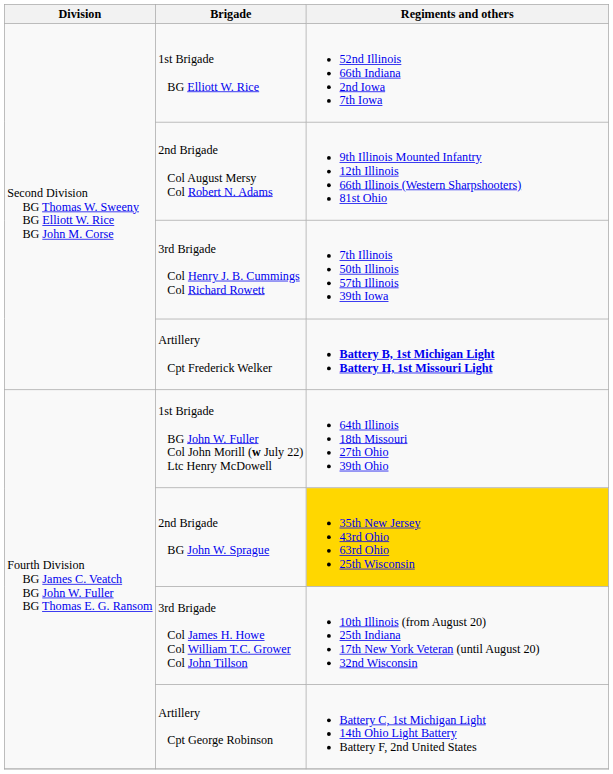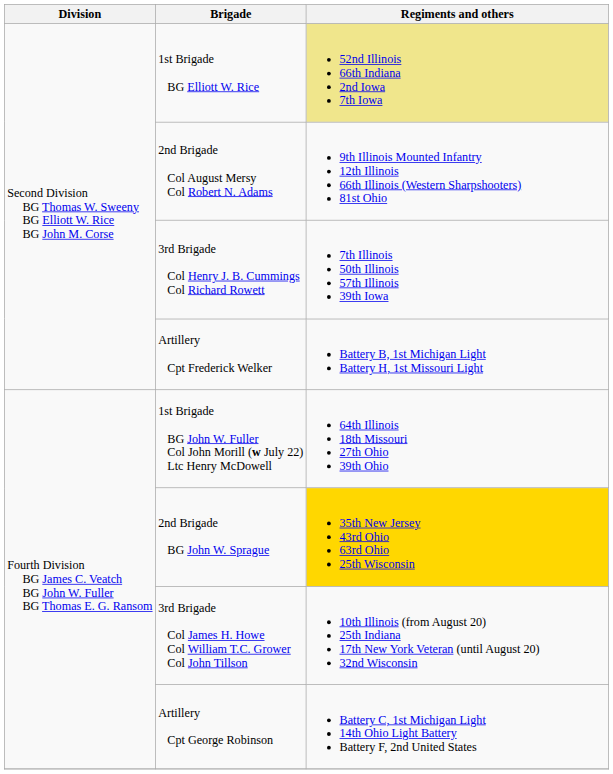(457, 80) no background -> (457, 80) khaki background
(457, 361) bold -> (457, 361) normal
